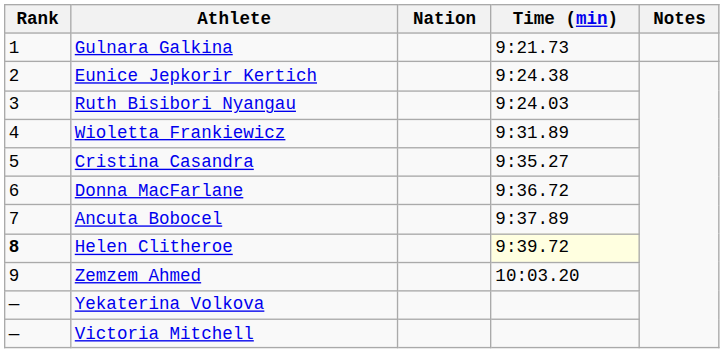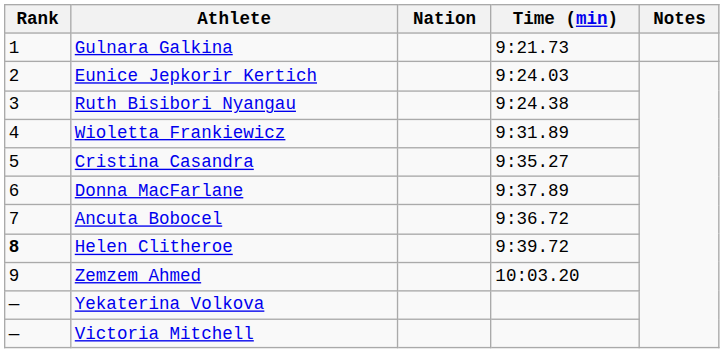(532, 76) 9:24.38 -> (532, 76) 9:24.03
(532, 105) 9:24.03 -> (532, 105) 9:24.38
(532, 191) 9:36.72 -> (532, 191) 9:37.89
(532, 219) 9:37.89 -> (532, 219) 9:36.72
(532, 248) lightyellow background -> (532, 248) no background
